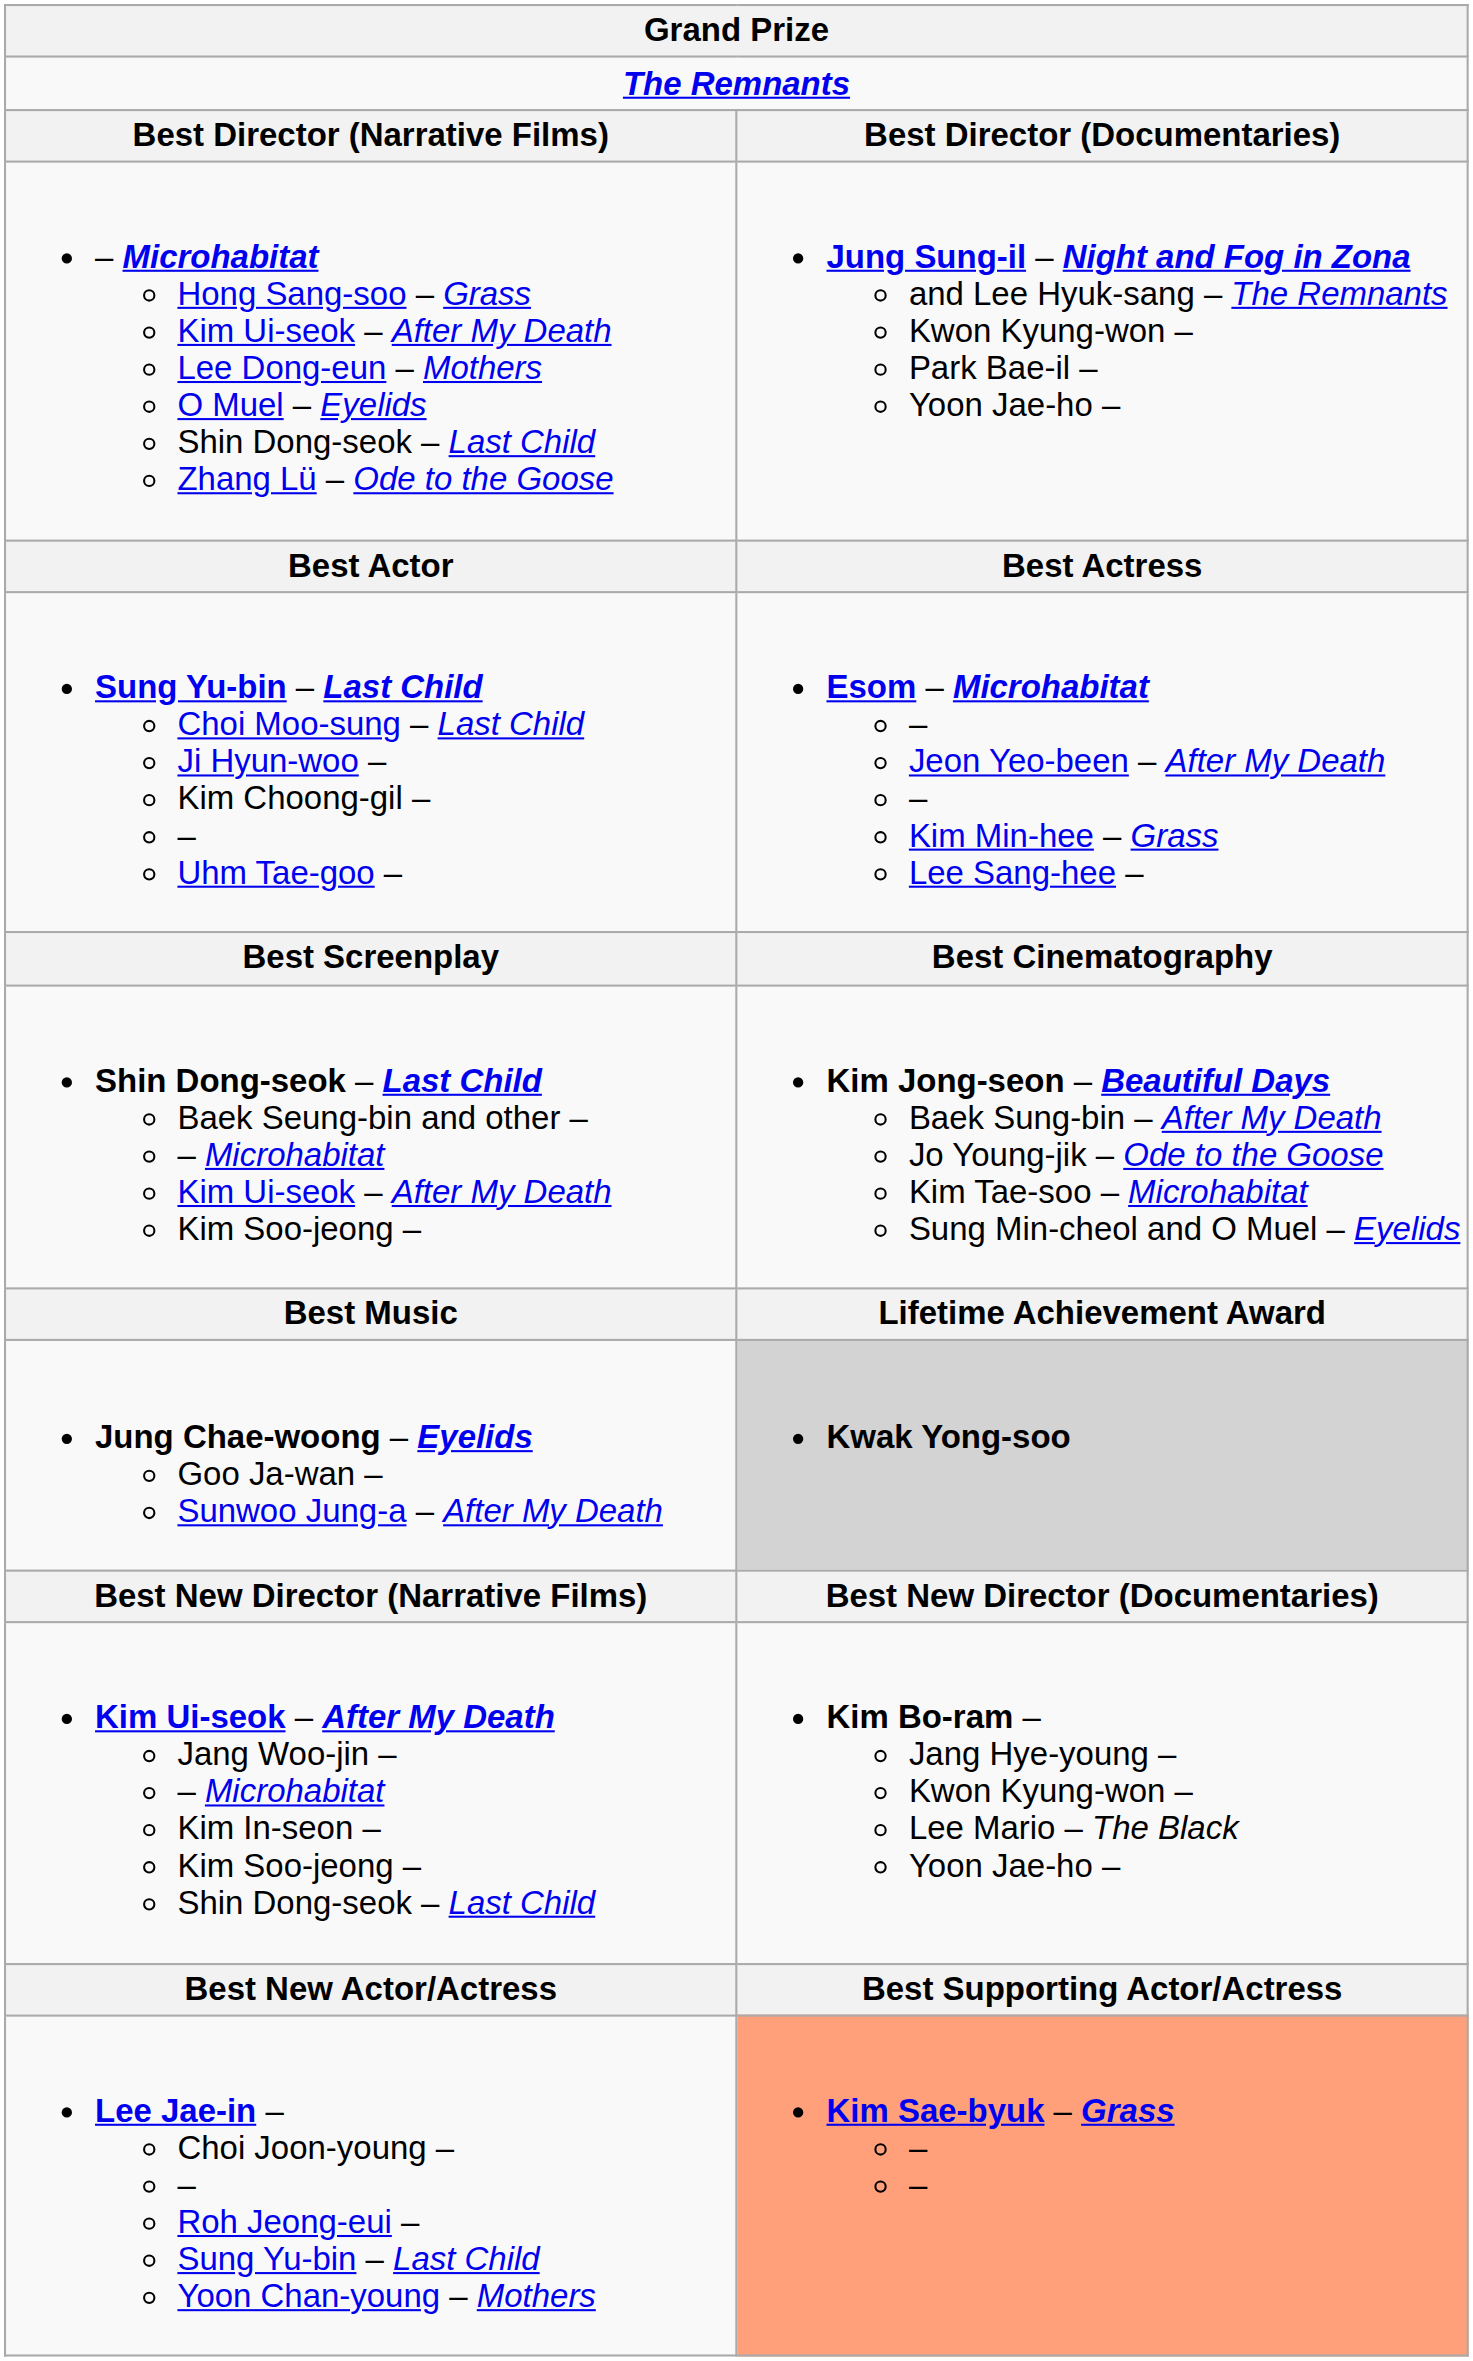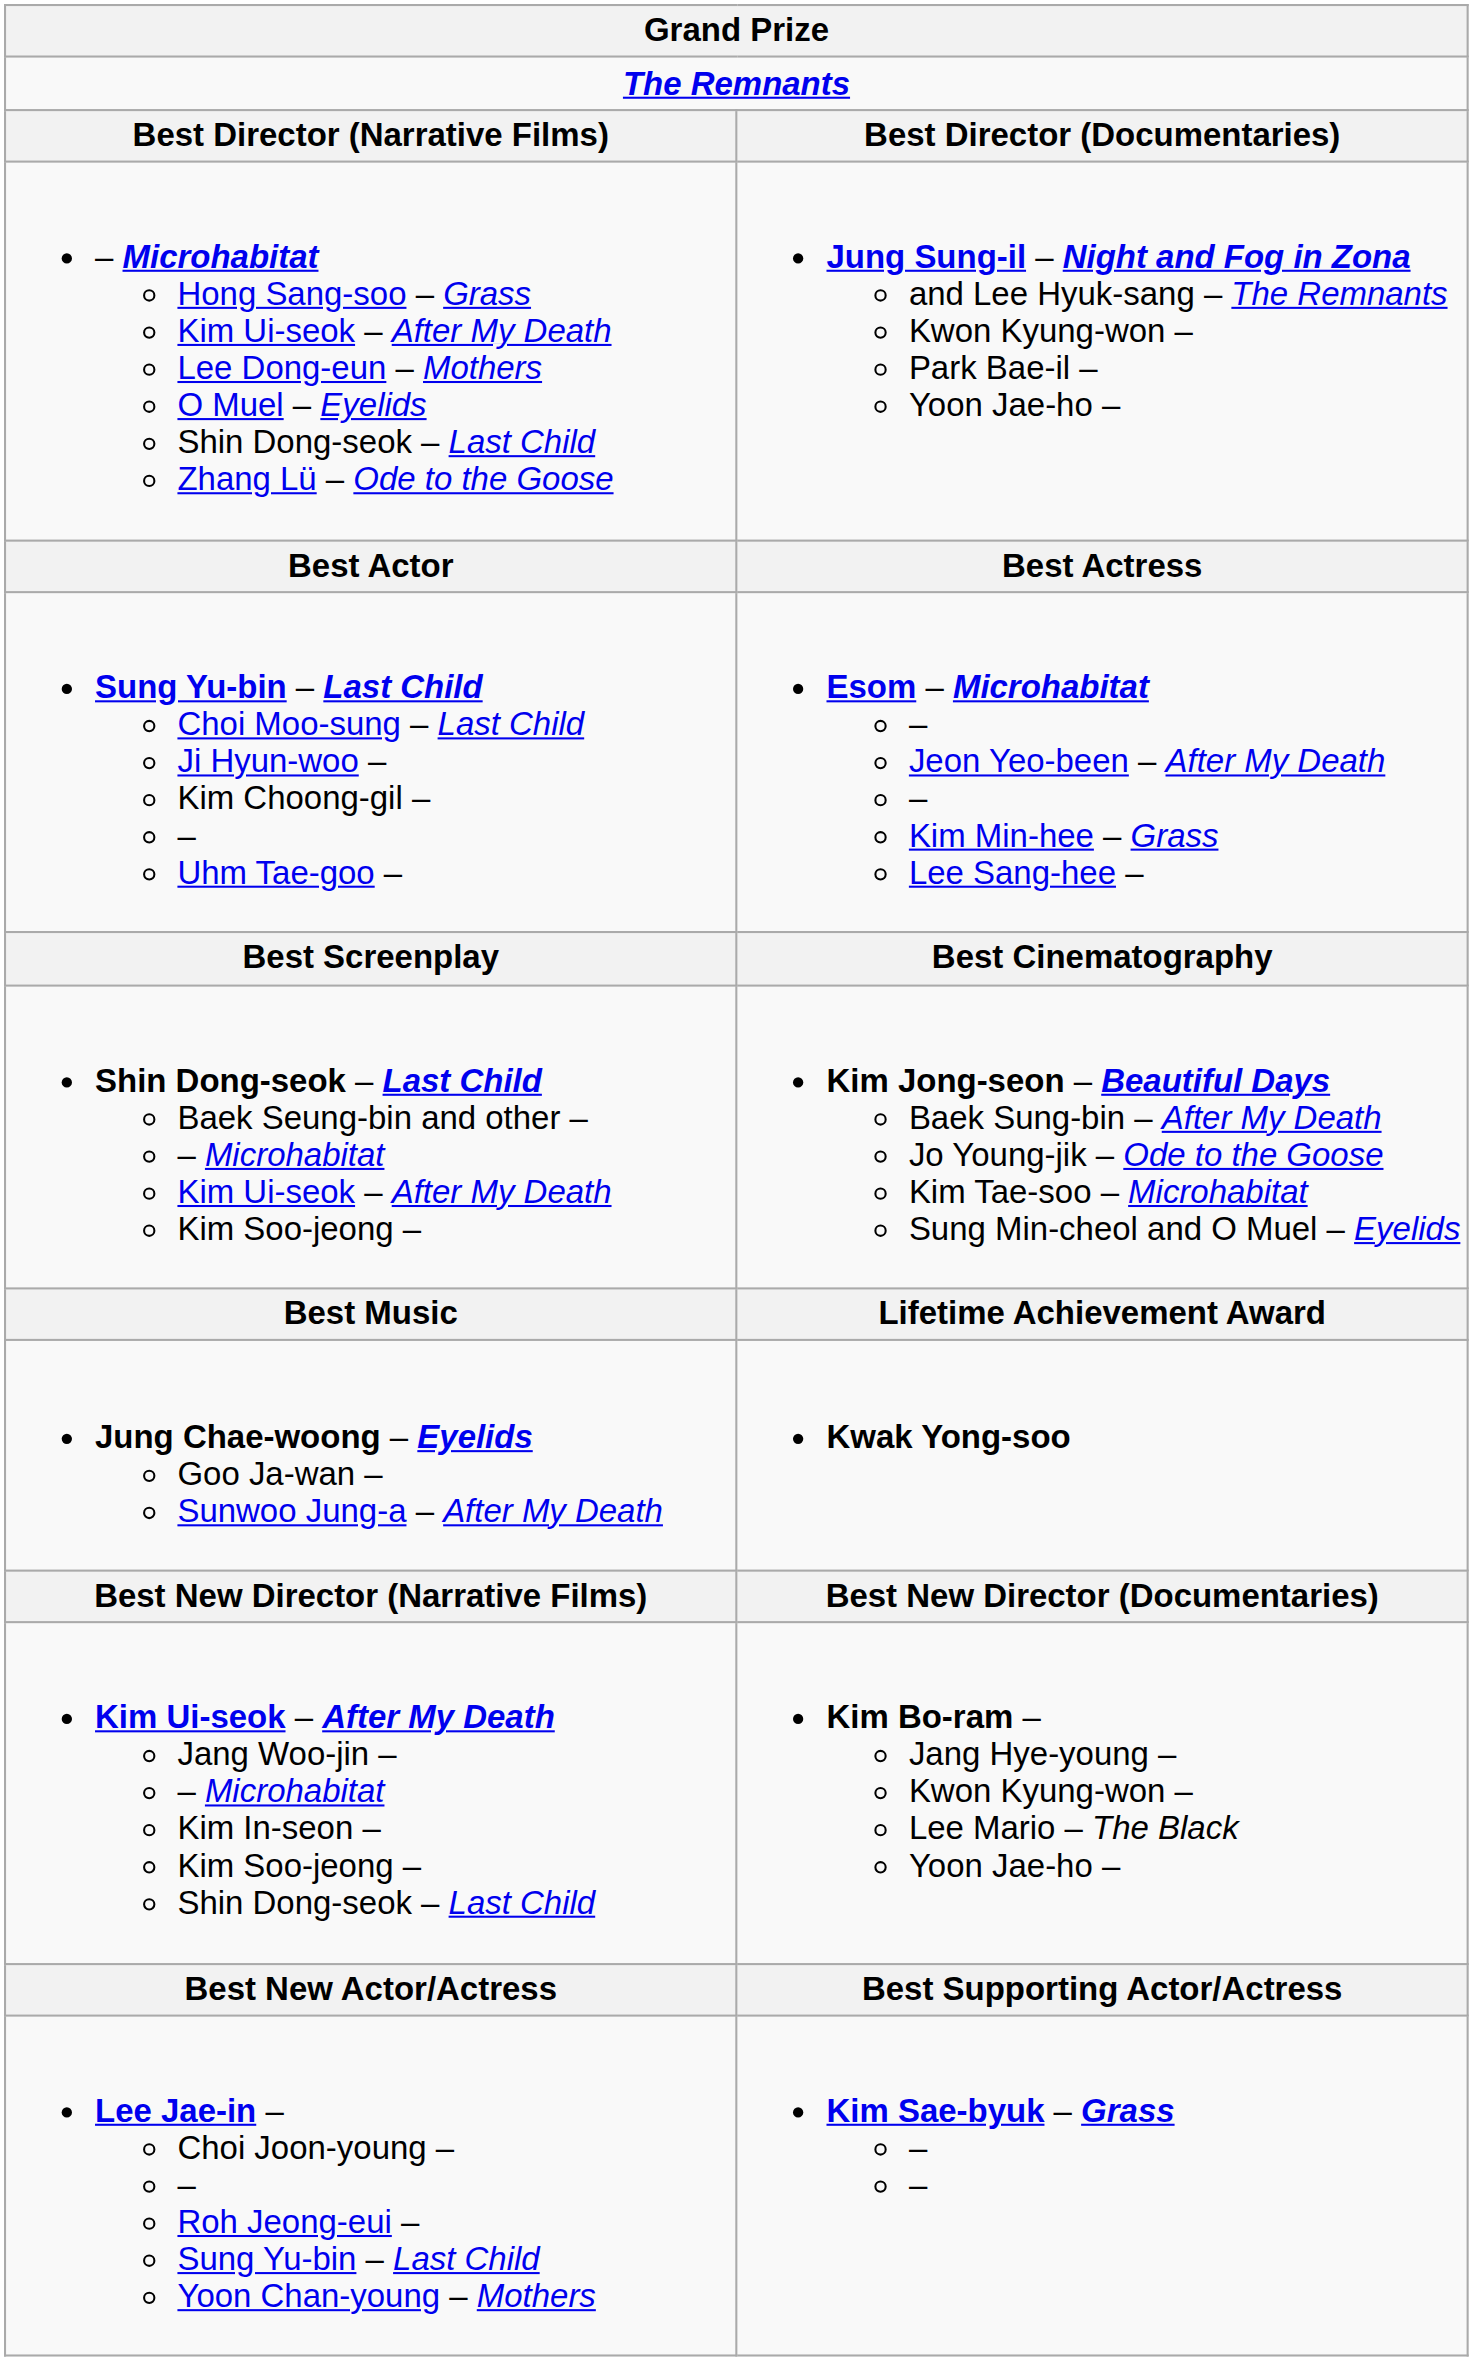(1102, 1437) lightgrey background -> (1102, 1437) no background
(1102, 2149) lightsalmon background -> (1102, 2149) no background
